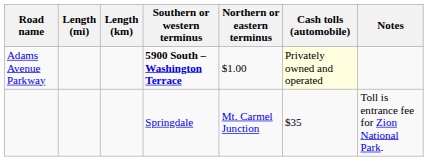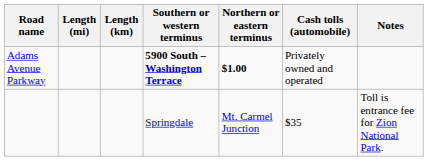(234, 68) normal -> (234, 68) bold
(309, 68) lightyellow background -> (309, 68) no background
